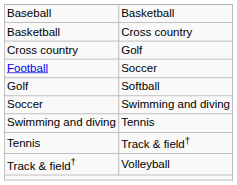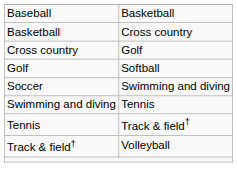- row: (28, 68)
